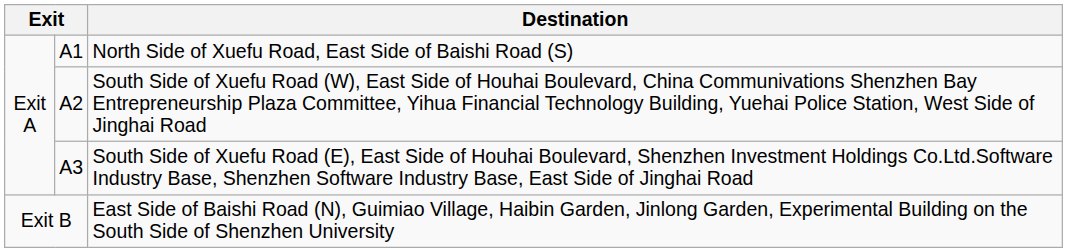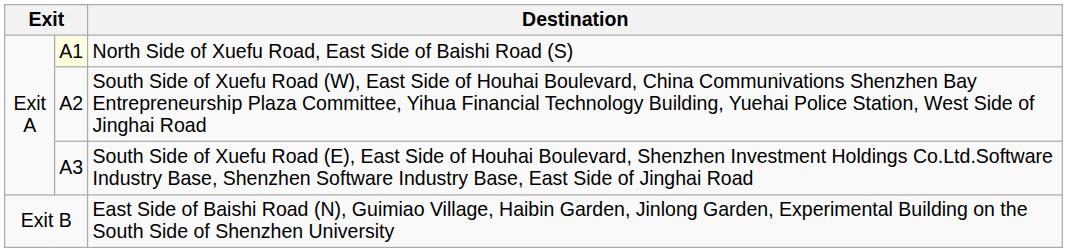(71, 50) no background -> (71, 50) lightyellow background
